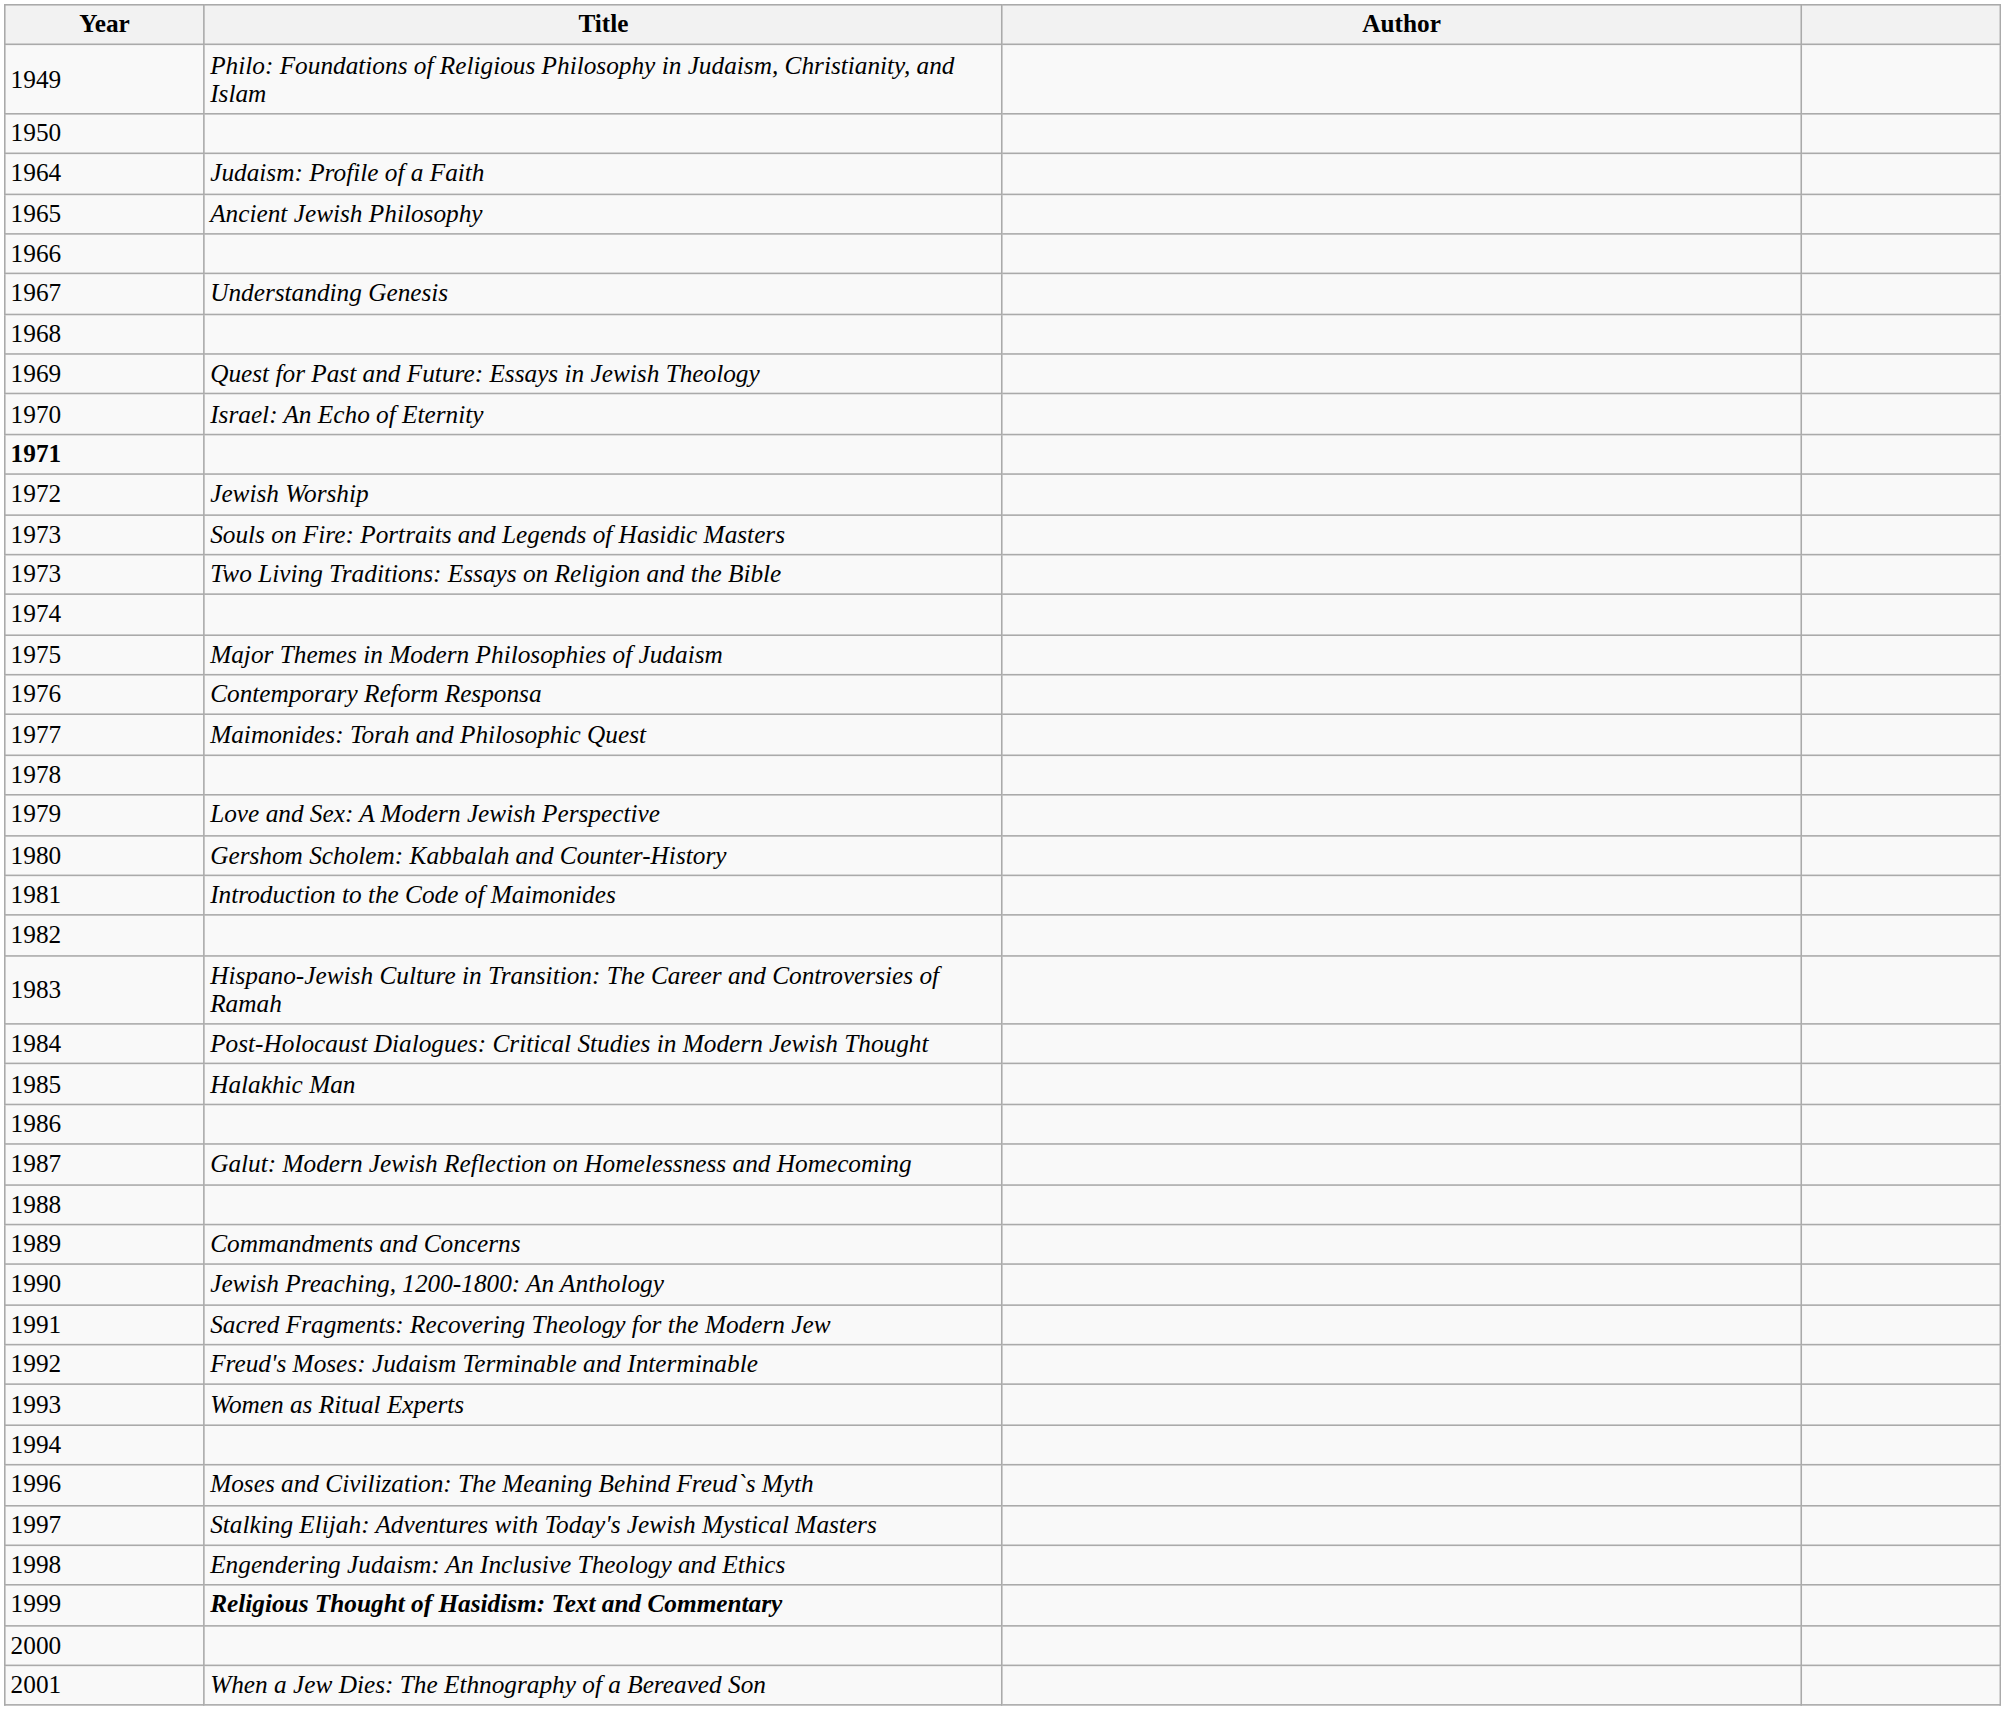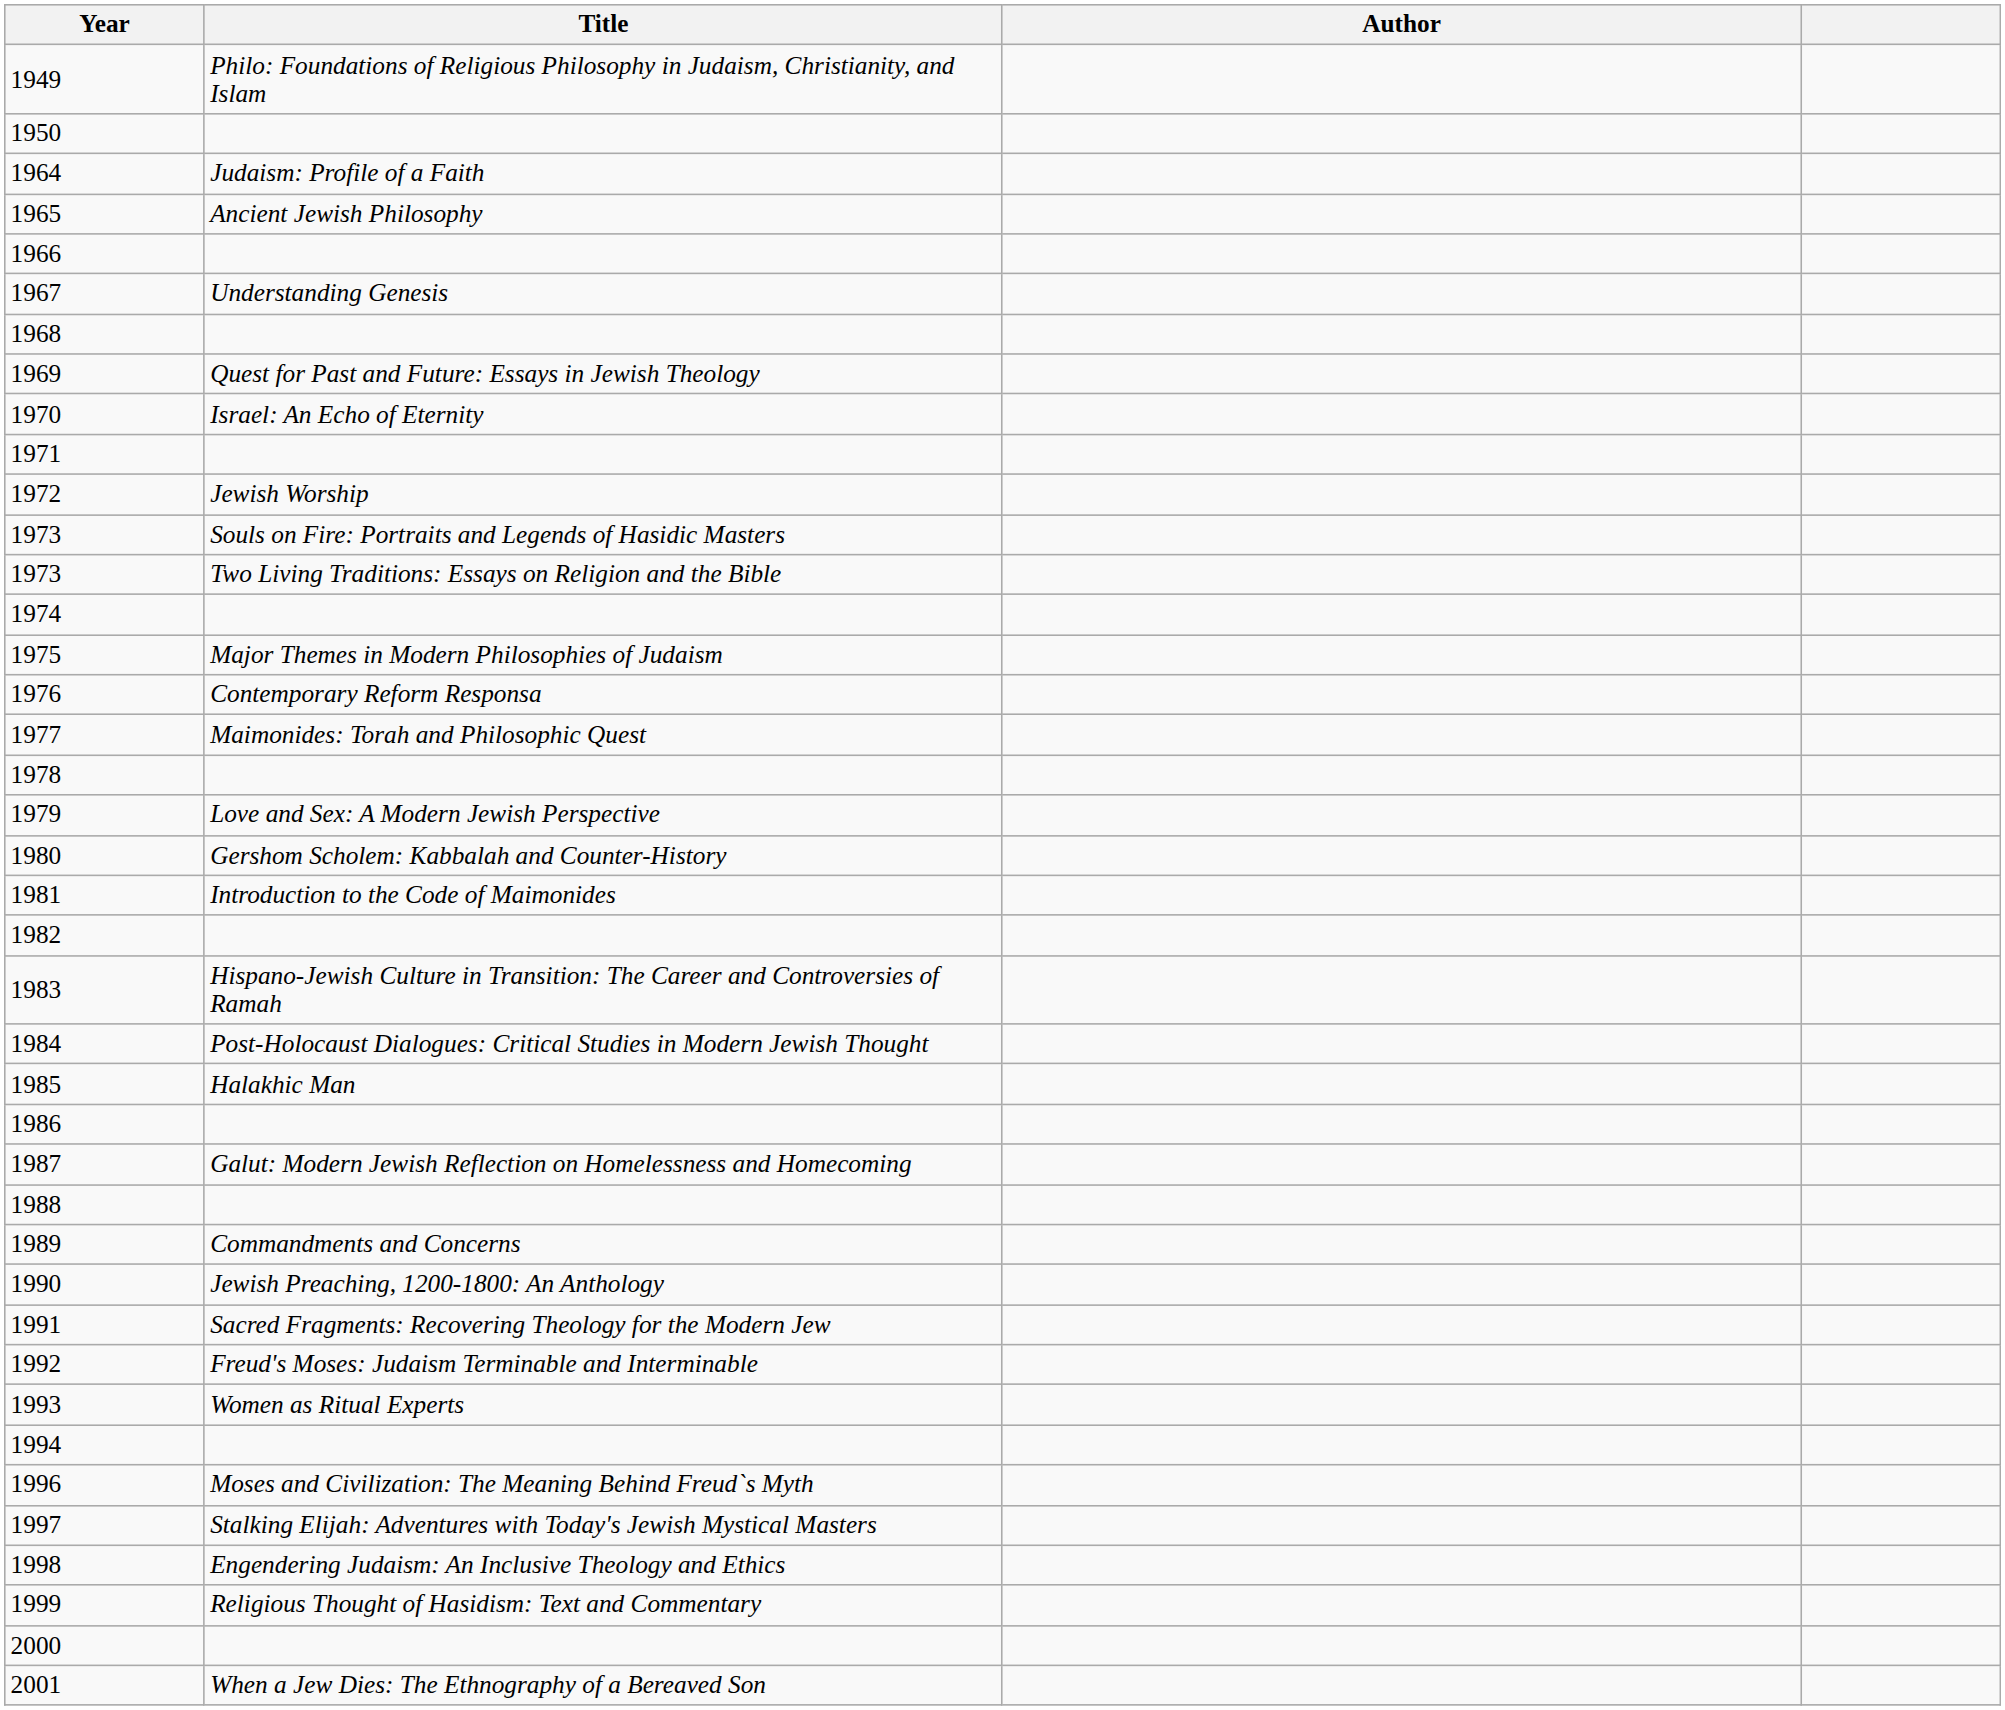(36, 453) bold -> (36, 453) normal
(496, 1604) bold -> (486, 1604) normal
